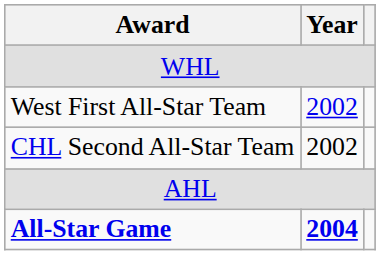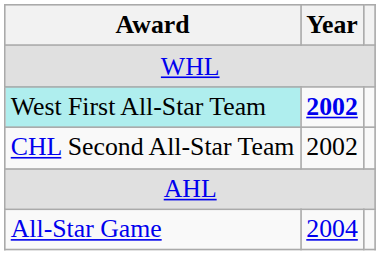(138, 106) no background -> (138, 106) paleturquoise background
(332, 106) normal -> (332, 106) bold
(91, 229) bold -> (86, 229) normal
(332, 229) bold -> (332, 229) normal
